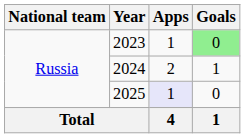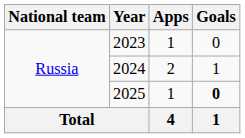(216, 42) lightgreen background -> (216, 42) no background
(171, 94) lavender background -> (171, 94) no background
(216, 94) normal -> (216, 94) bold
